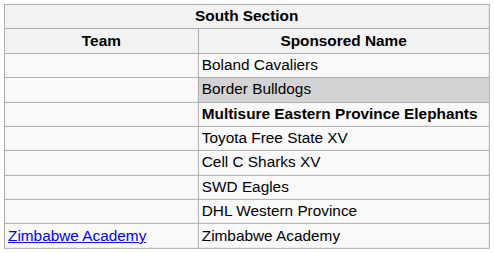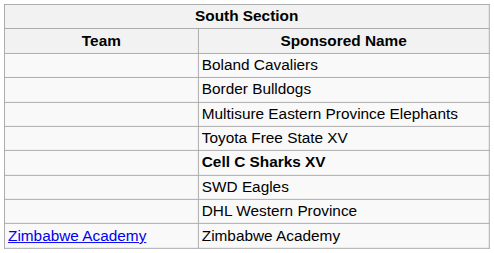(256, 89) lightgrey background -> (256, 89) no background
(340, 114) bold -> (330, 114) normal
(261, 162) normal -> (264, 162) bold
